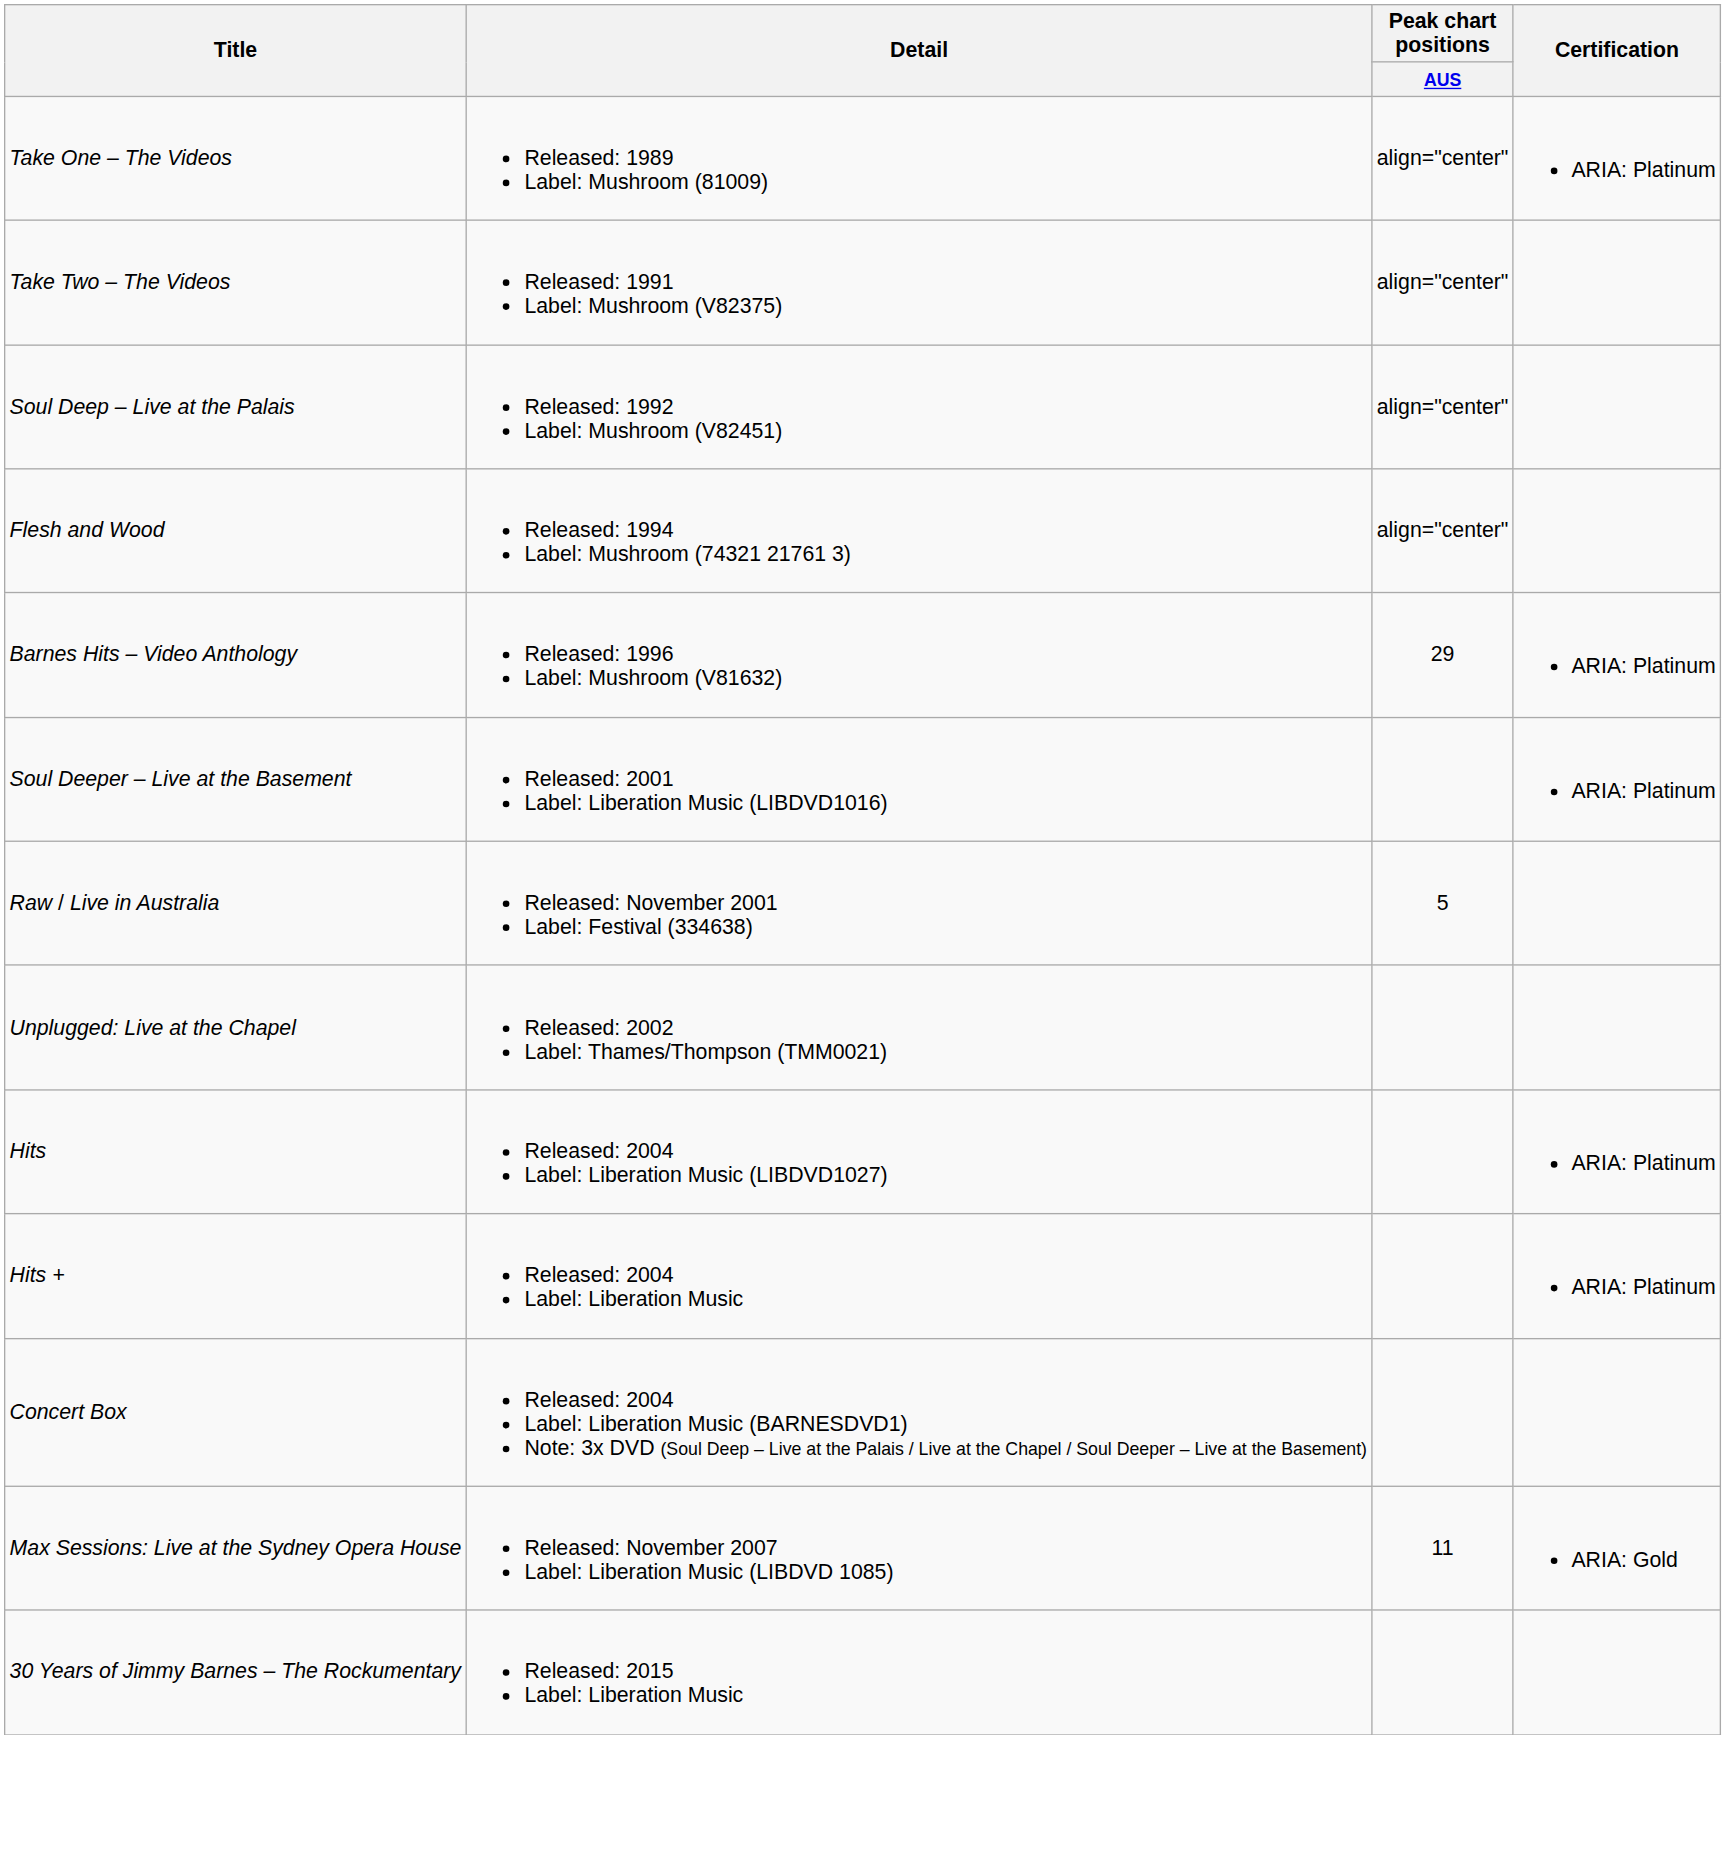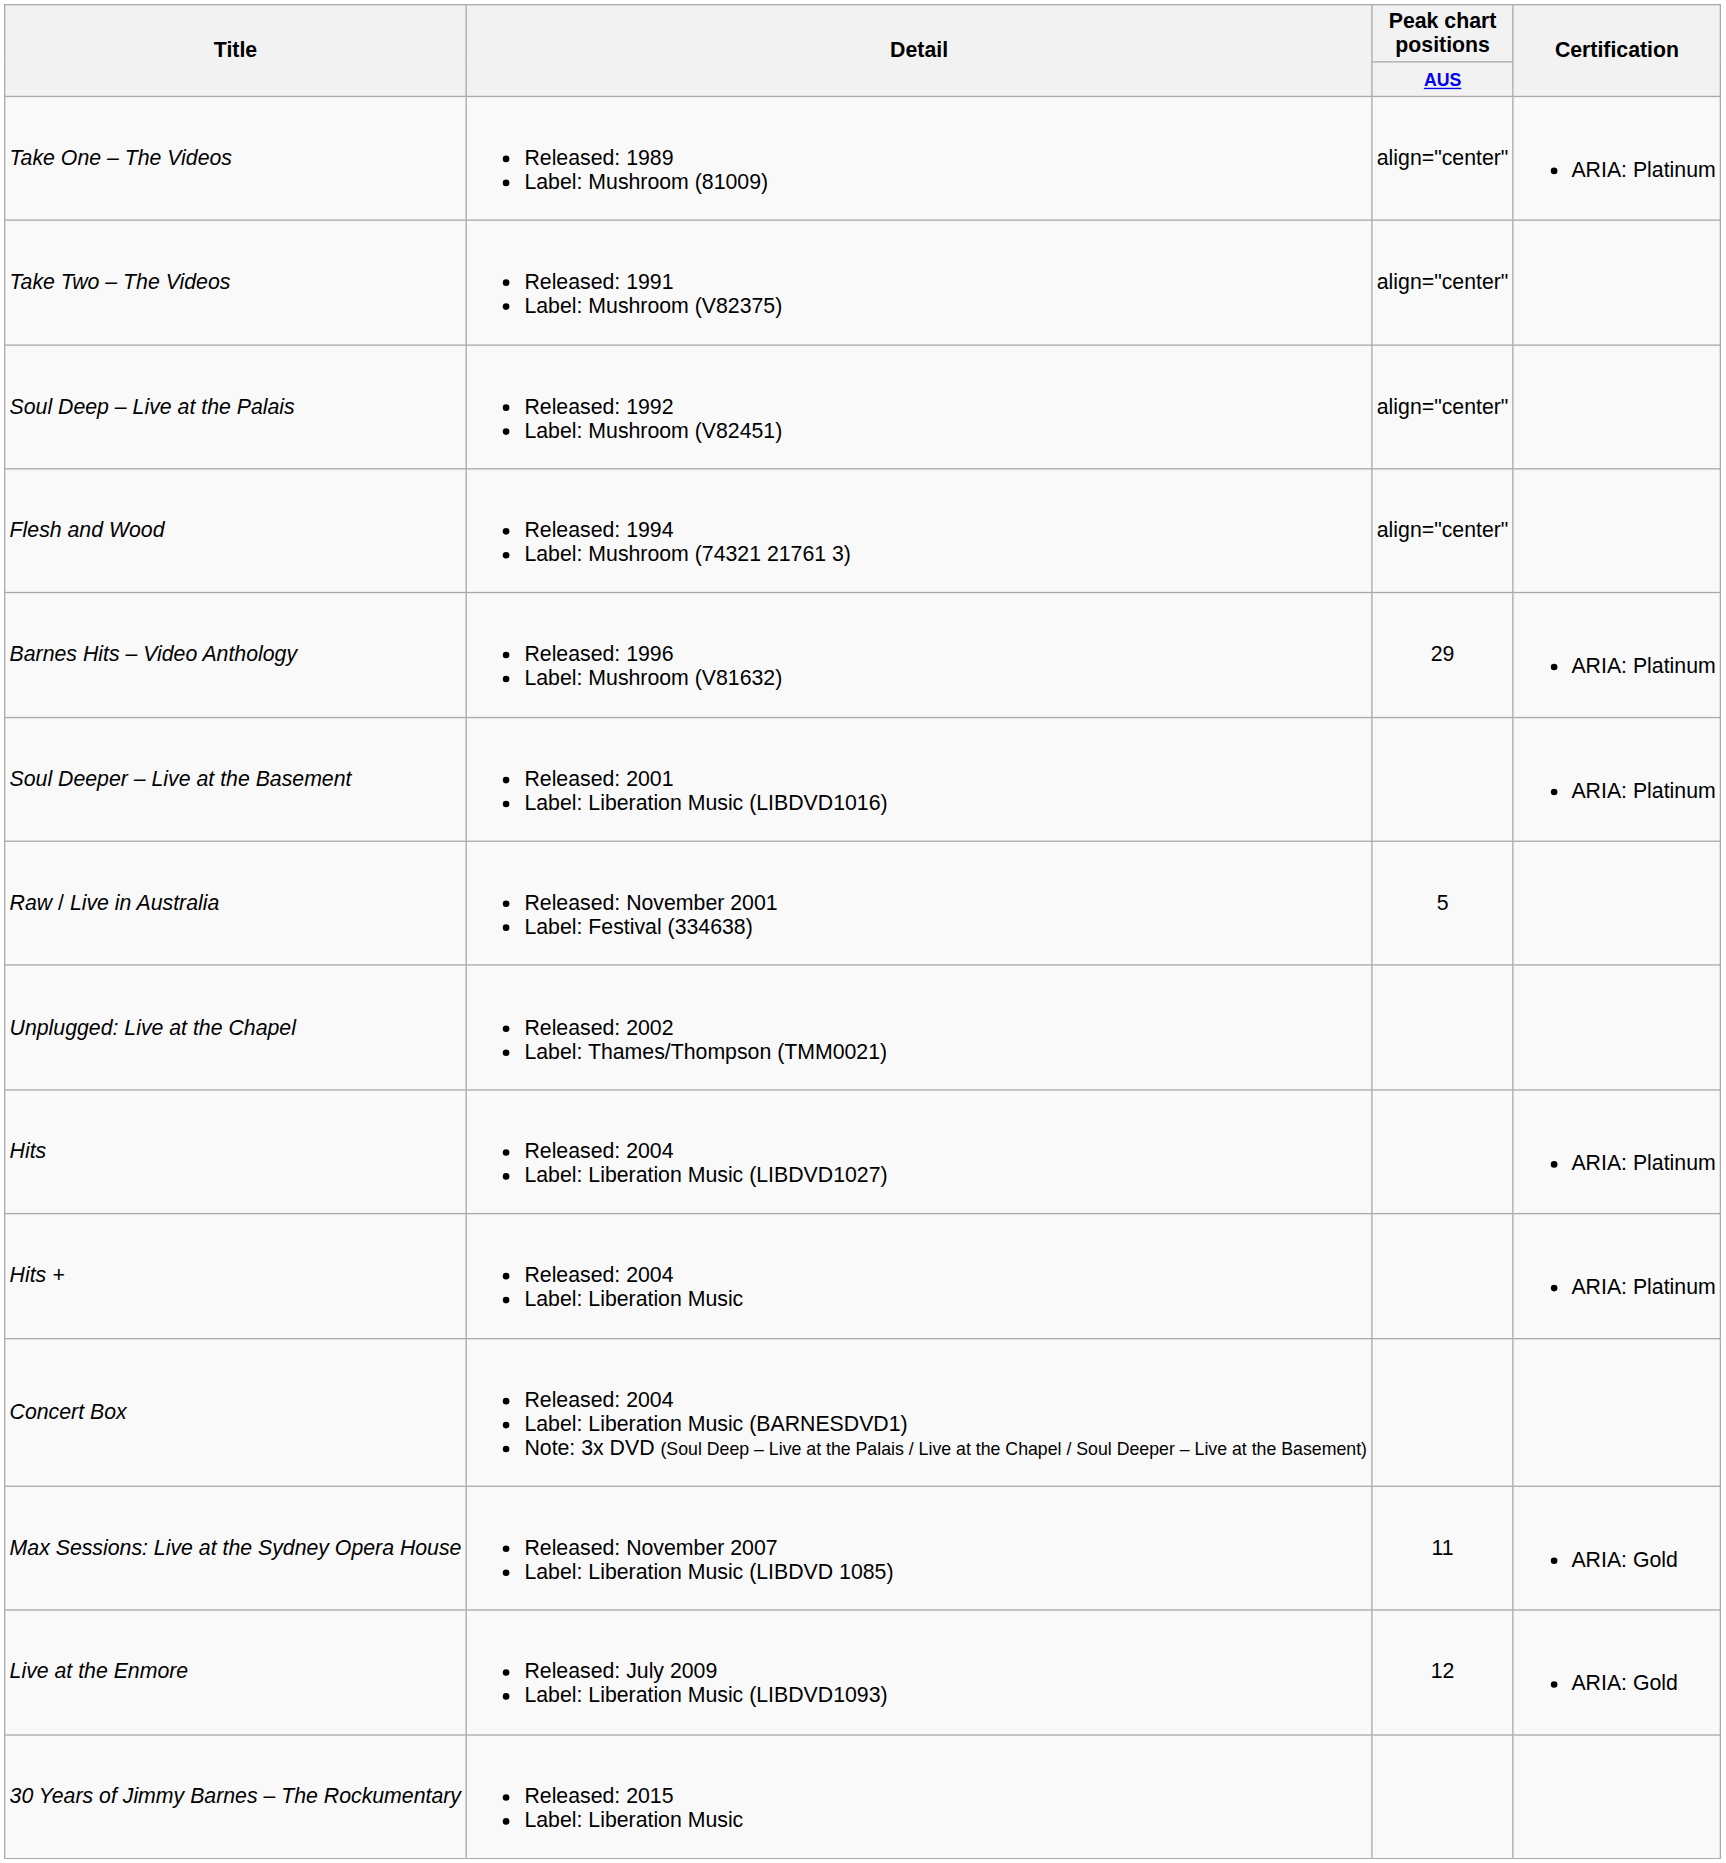+ row: (99, 1672)
